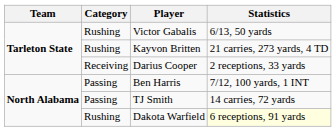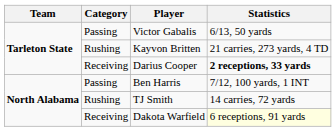(102, 31) Rushing -> (101, 31) Passing
(258, 65) normal -> (260, 65) bold
(101, 100) Passing -> (102, 100) Rushing
(102, 117) Rushing -> (106, 117) Receiving
